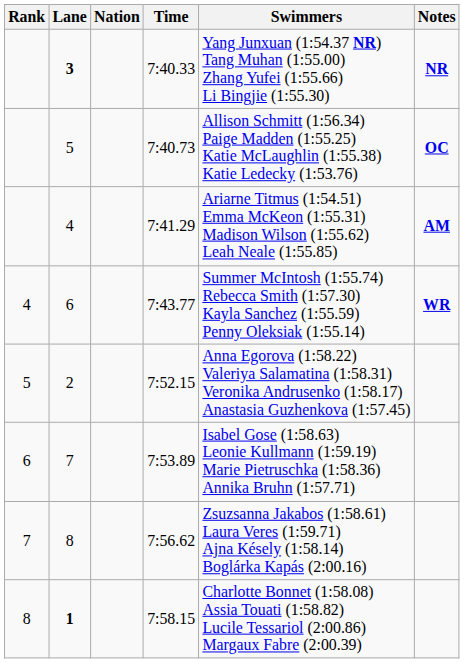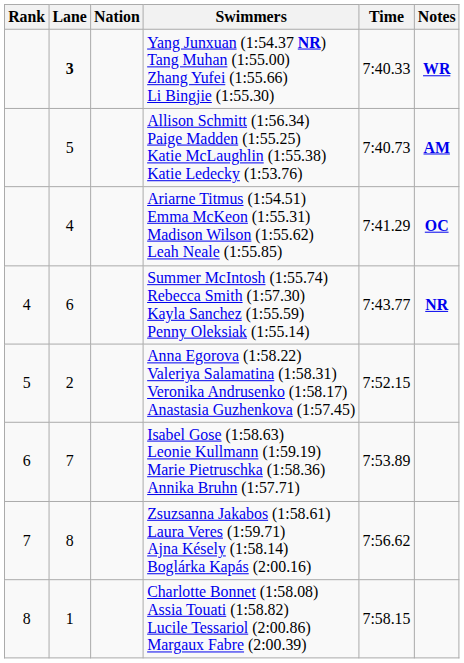columns swapped: (306, 17) <-> (171, 17)
(437, 68) NR -> (437, 68) WR
(437, 147) OC -> (437, 147) AM
(437, 226) AM -> (437, 226) OC
(437, 304) WR -> (437, 304) NR
(70, 618) bold -> (70, 618) normal
